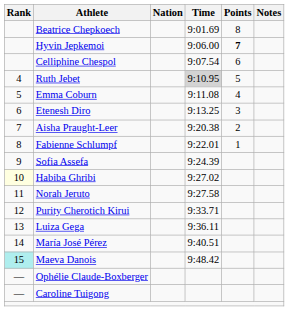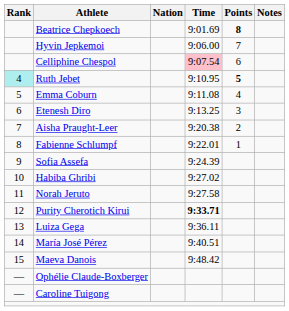(238, 29) normal -> (238, 29) bold
(238, 45) bold -> (238, 45) normal
(203, 62) no background -> (204, 62) pink background
(19, 78) no background -> (19, 78) paleturquoise background
(203, 78) lightgrey background -> (204, 78) no background
(238, 78) normal -> (238, 78) bold
(19, 177) lightyellow background -> (19, 177) no background
(203, 210) normal -> (204, 210) bold
(19, 260) paleturquoise background -> (19, 260) no background
